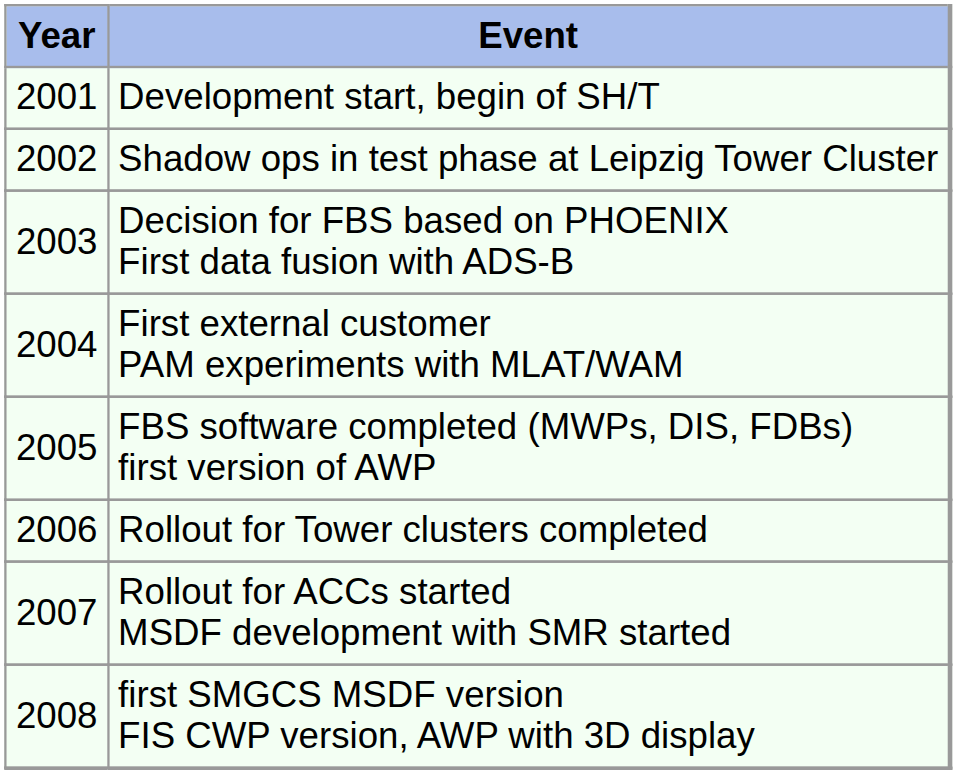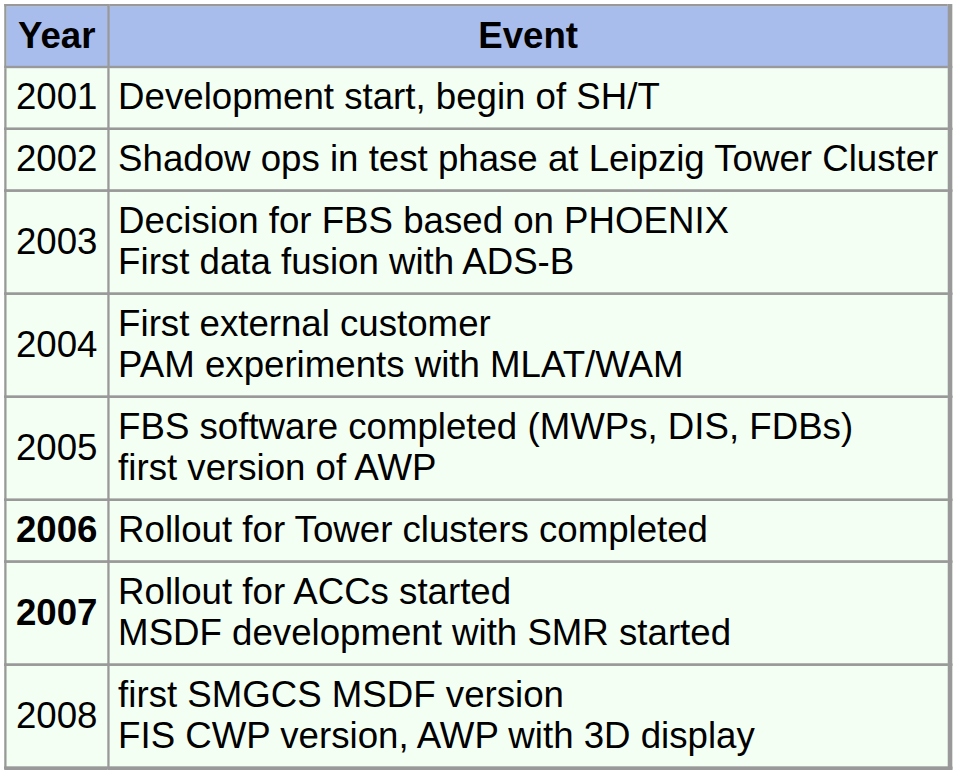(57, 530) normal -> (57, 530) bold
(57, 612) normal -> (57, 612) bold
